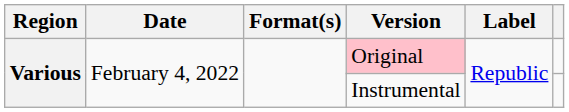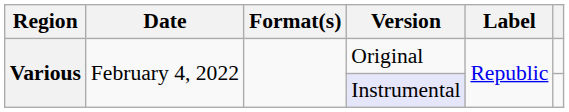(387, 55) pink background -> (387, 55) no background
(406, 90) no background -> (406, 90) lavender background
